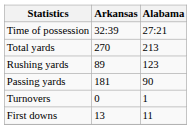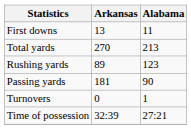rows swapped: (32, 115) <-> (48, 30)
